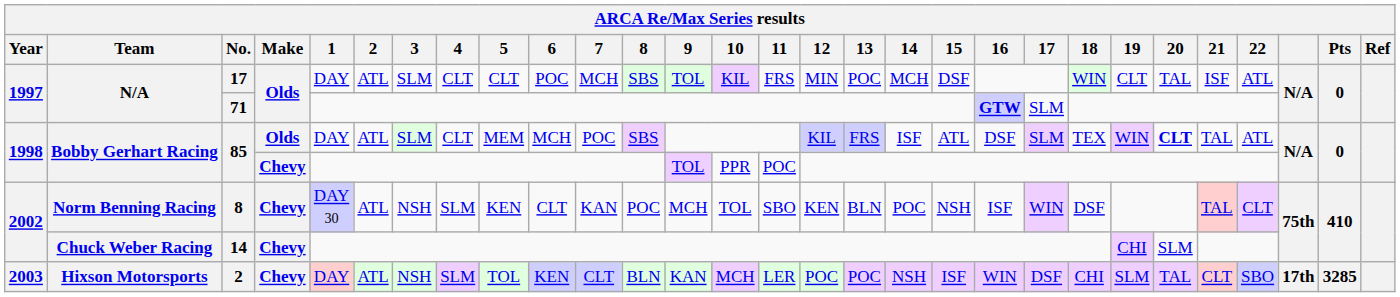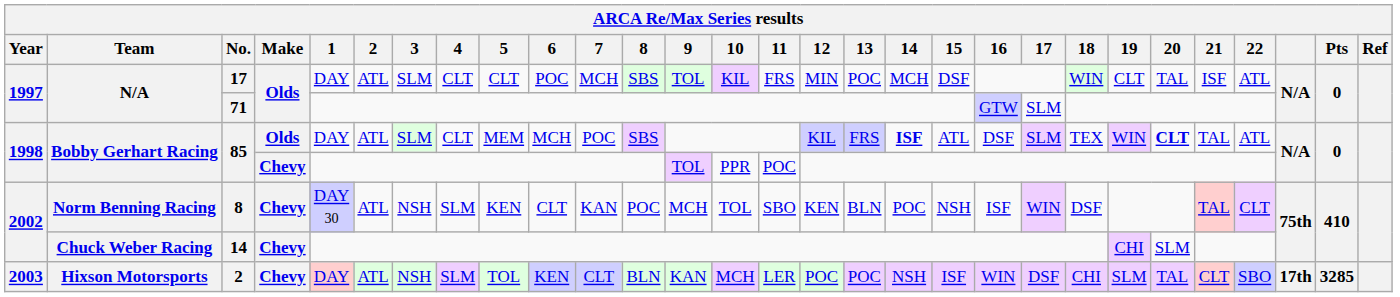(1000, 107) bold -> (998, 107) normal
(909, 137) normal -> (909, 137) bold
